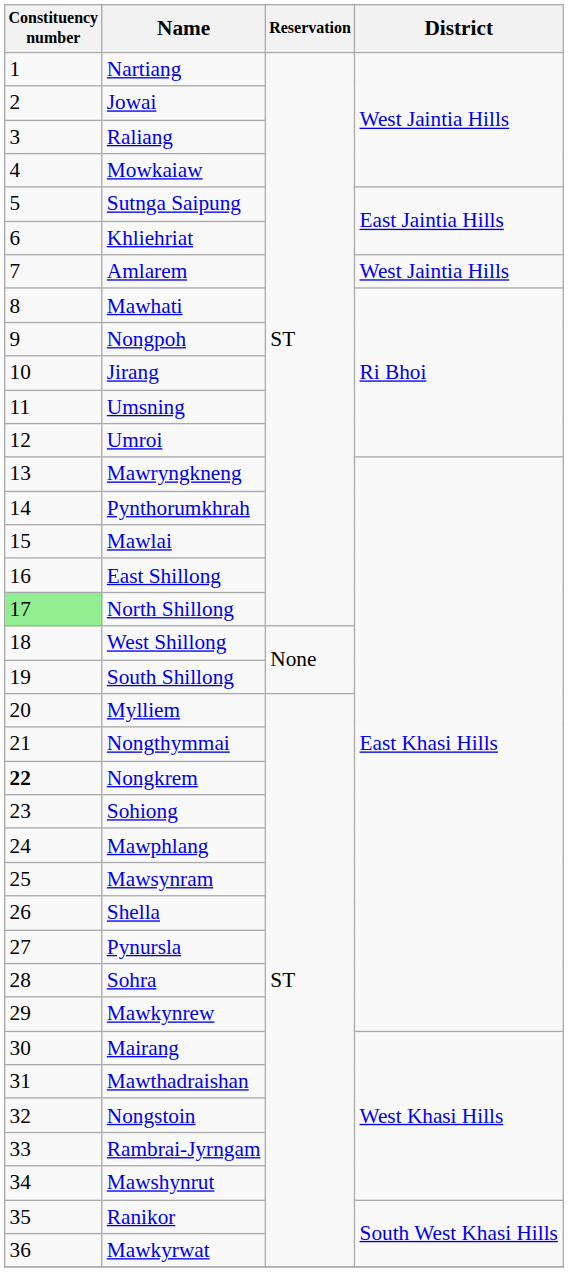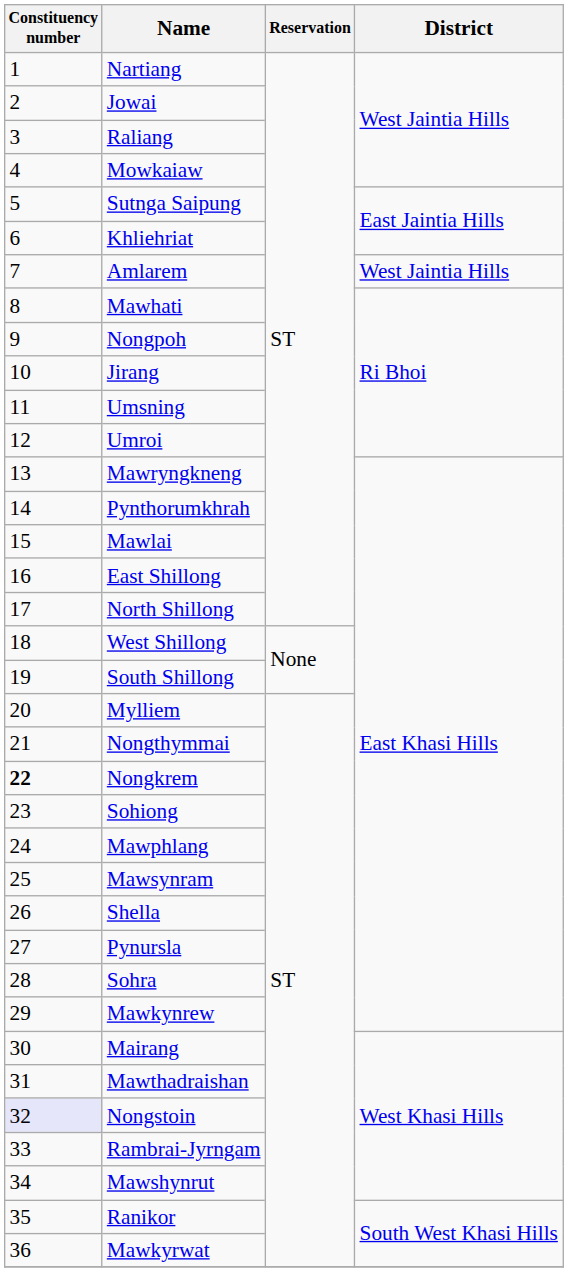(20, 608) lightgreen background -> (20, 608) no background
(20, 1115) no background -> (20, 1115) lavender background
